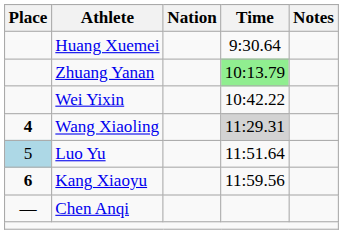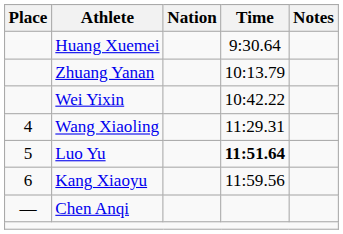(255, 72) lightgreen background -> (255, 72) no background
(28, 126) bold -> (28, 126) normal
(255, 126) lightgrey background -> (255, 126) no background
(28, 153) lightblue background -> (28, 153) no background
(255, 153) normal -> (255, 153) bold
(28, 180) bold -> (28, 180) normal
